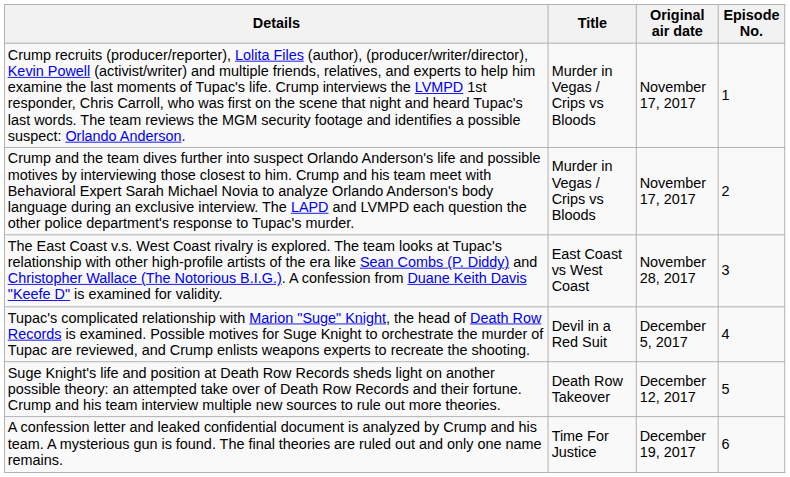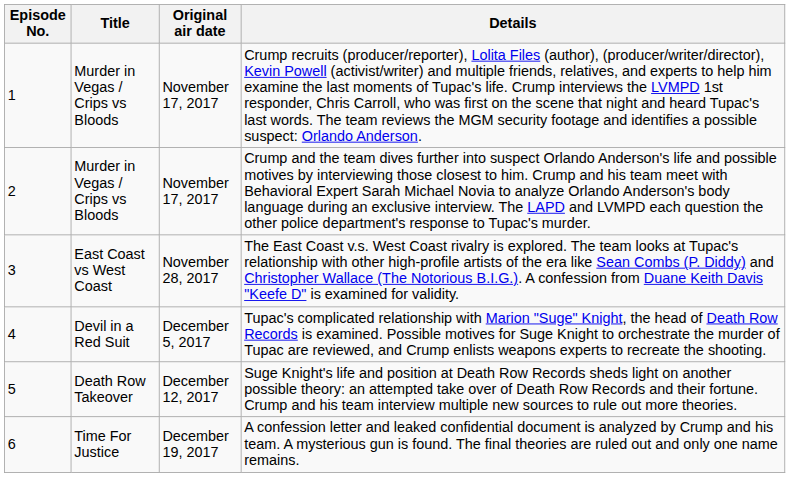columns swapped: (751, 24) <-> (276, 24)
